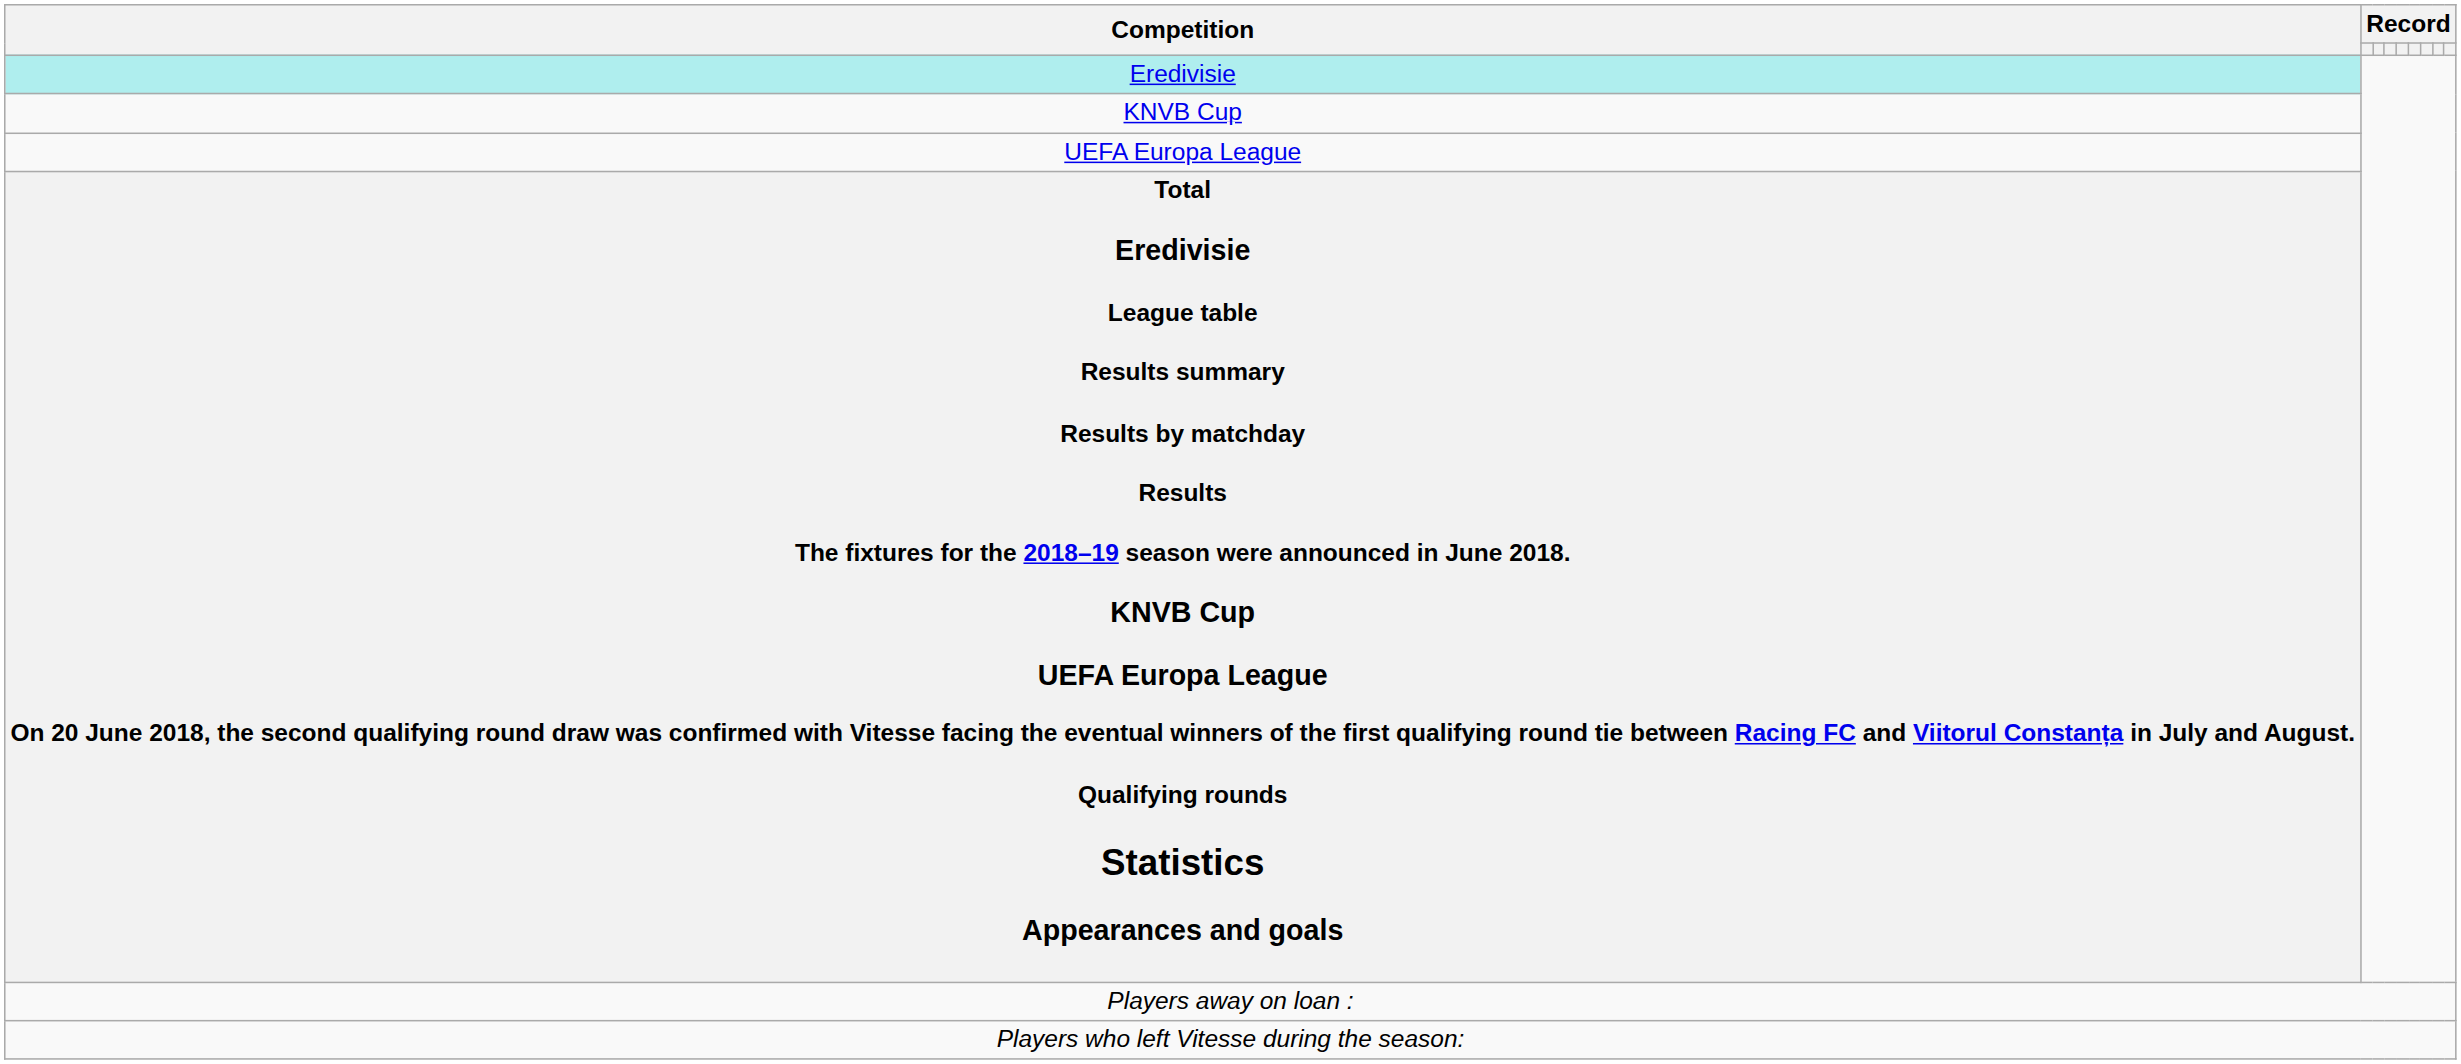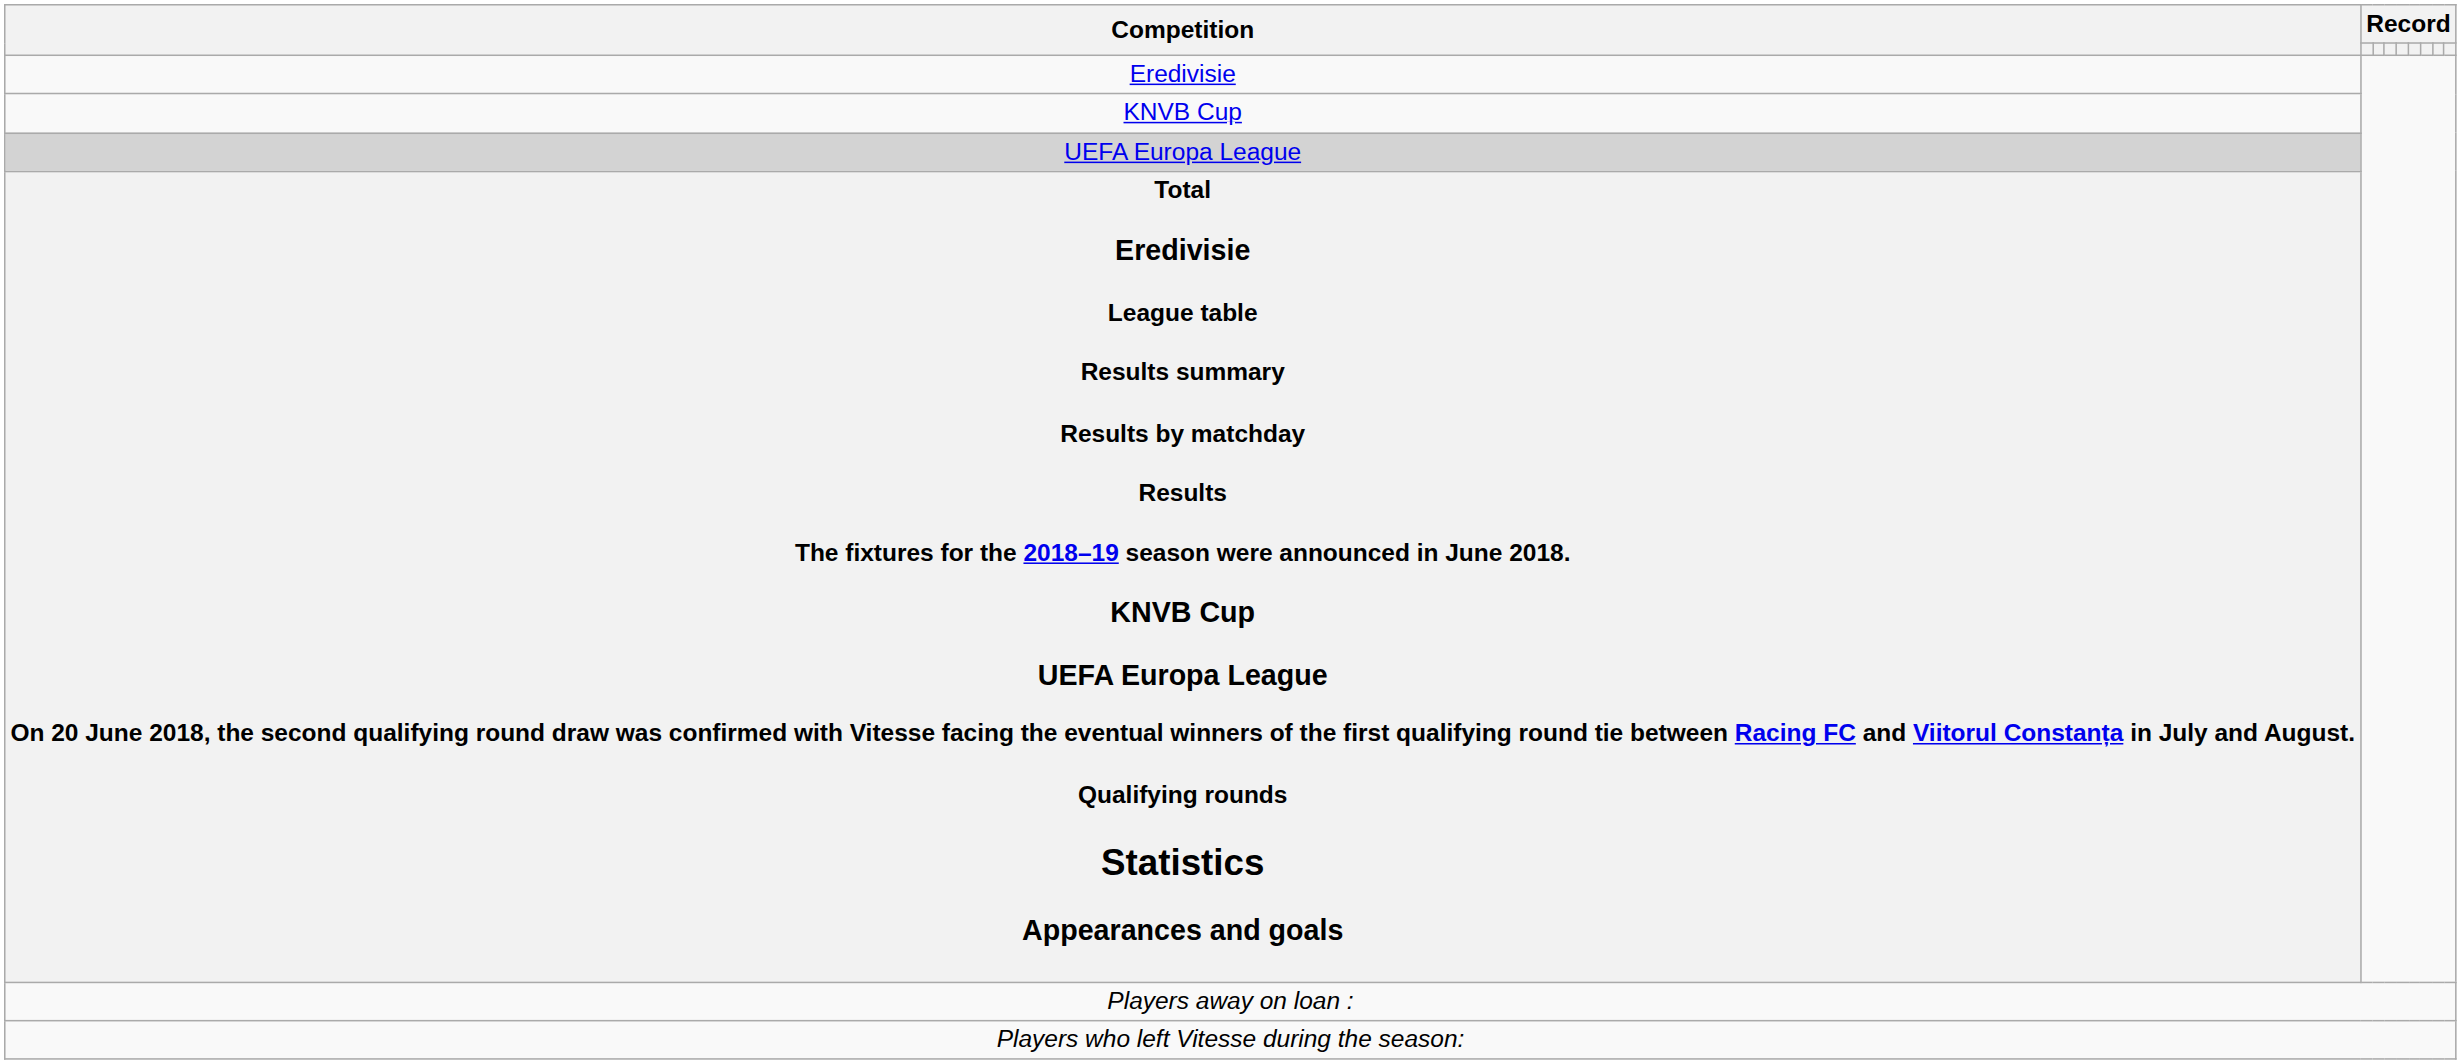(1183, 74) paleturquoise background -> (1183, 74) no background
(1183, 151) no background -> (1183, 151) lightgrey background
